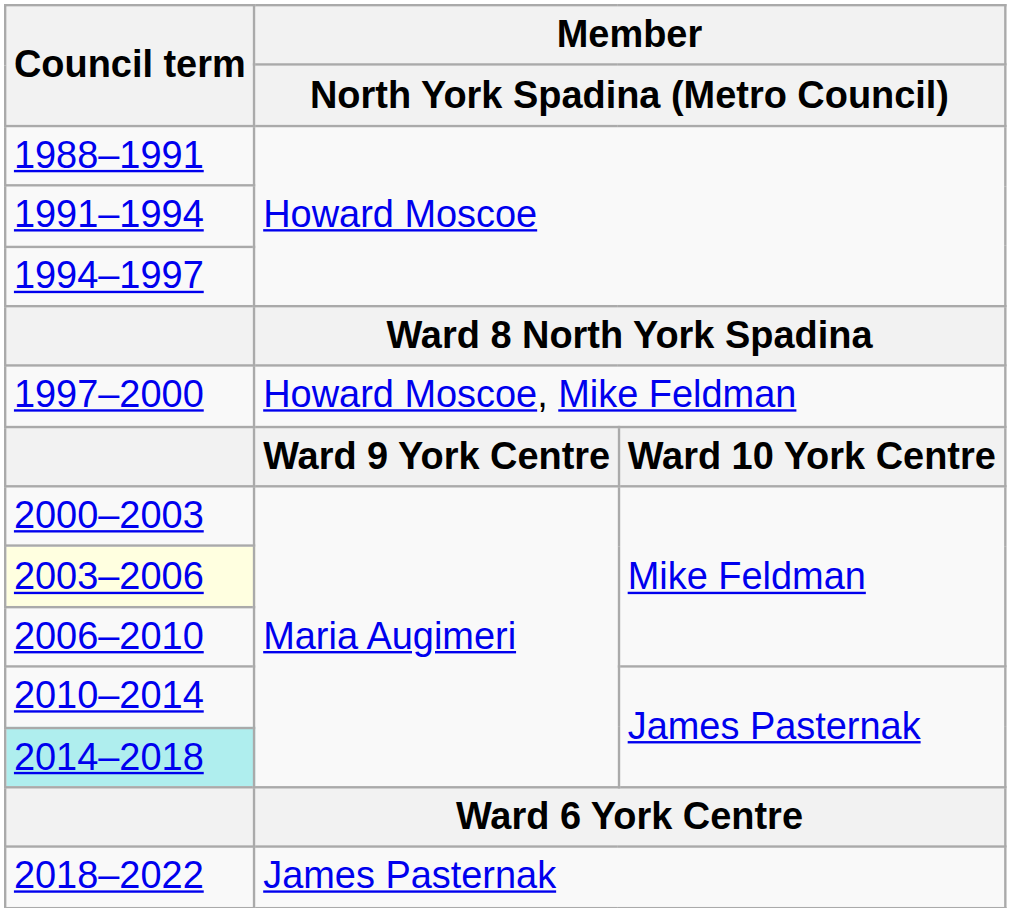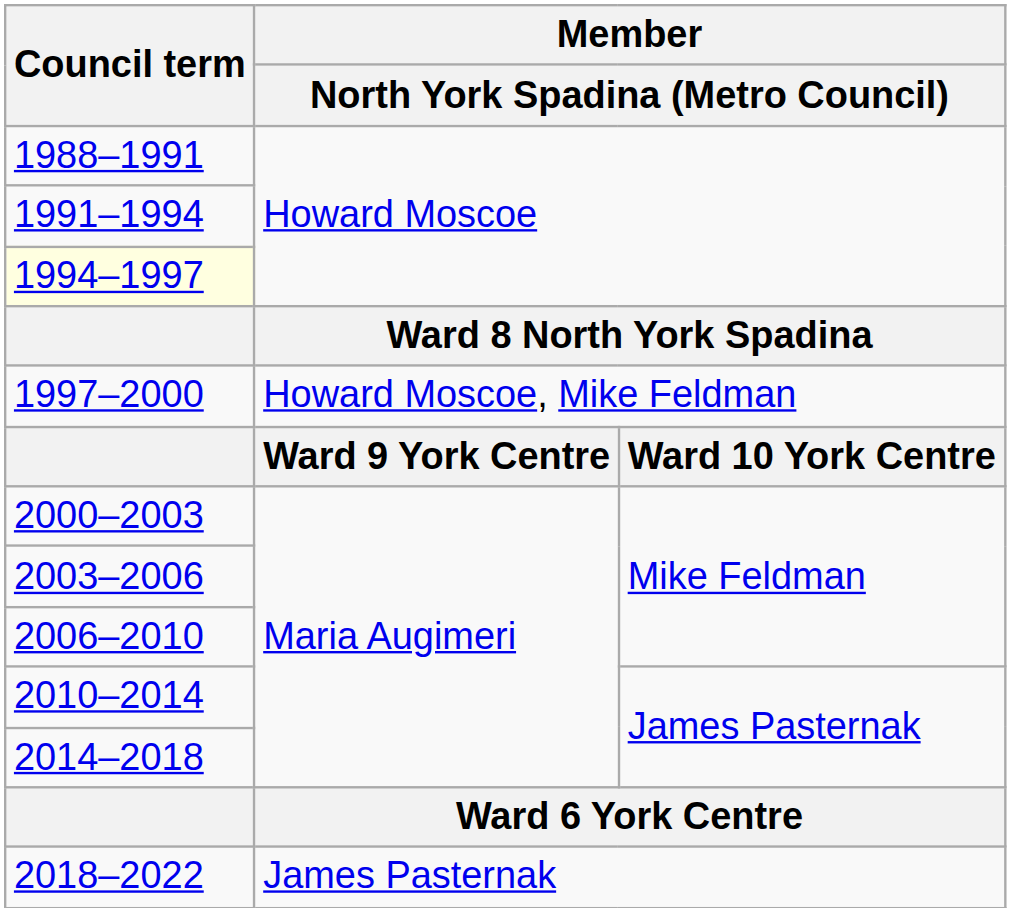(109, 275) no background -> (109, 275) lightyellow background
(109, 575) lightyellow background -> (109, 575) no background
(109, 756) paleturquoise background -> (109, 756) no background
